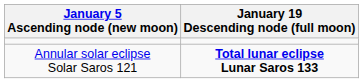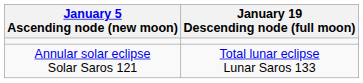(270, 61) bold -> (270, 61) normal
